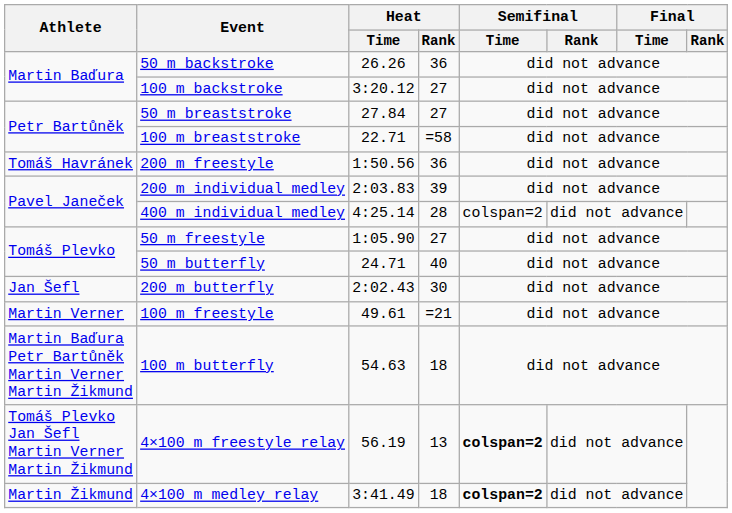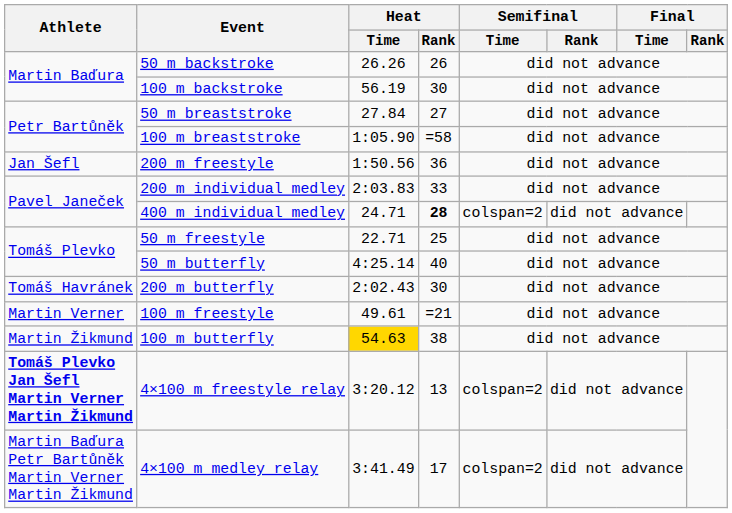(439, 64) 36 -> (439, 64) 26
(383, 89) 3:20.12 -> (383, 89) 56.19
(439, 89) 27 -> (439, 89) 30
(383, 139) 22.71 -> (383, 139) 1:05.90
(71, 164) Tomáš Havránek -> (44, 164) Jan Šefl
(439, 189) 39 -> (439, 189) 33
(383, 214) 4:25.14 -> (383, 214) 24.71
(439, 214) normal -> (439, 214) bold
(383, 239) 1:05.90 -> (383, 239) 22.71
(439, 239) 27 -> (439, 239) 25
(383, 264) 24.71 -> (383, 264) 4:25.14
(44, 289) Jan Šefl -> (71, 289) Tomáš Havránek
(71, 365) Martin Baďura Petr Bartůněk Martin Verner Martin Žikmund -> (71, 339) Martin Žikmund
(383, 365) no background -> (383, 339) gold background
(439, 365) 18 -> (439, 339) 38
(71, 443) normal -> (71, 390) bold
(383, 443) 56.19 -> (383, 390) 3:20.12
(503, 443) bold -> (503, 390) normal
(71, 495) Martin Žikmund -> (71, 468) Martin Baďura Petr Bartůněk Martin Verner Martin Žikmund
(439, 495) 18 -> (439, 468) 17
(503, 495) bold -> (503, 468) normal
